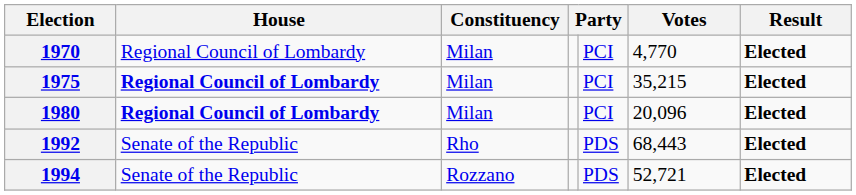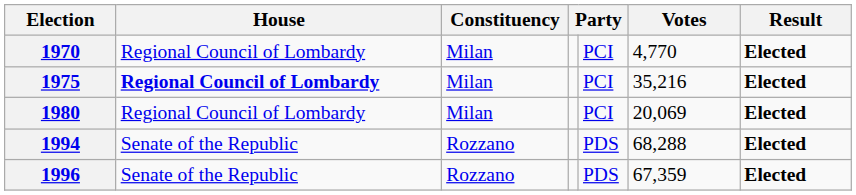(660, 81) 35,215 -> (660, 81) 35,216
(250, 112) bold -> (243, 112) normal
(660, 112) 20,096 -> (660, 112) 20,069
- row: (60, 143)
(660, 174) 52,721 -> (660, 143) 68,288
+ row: (60, 174)
